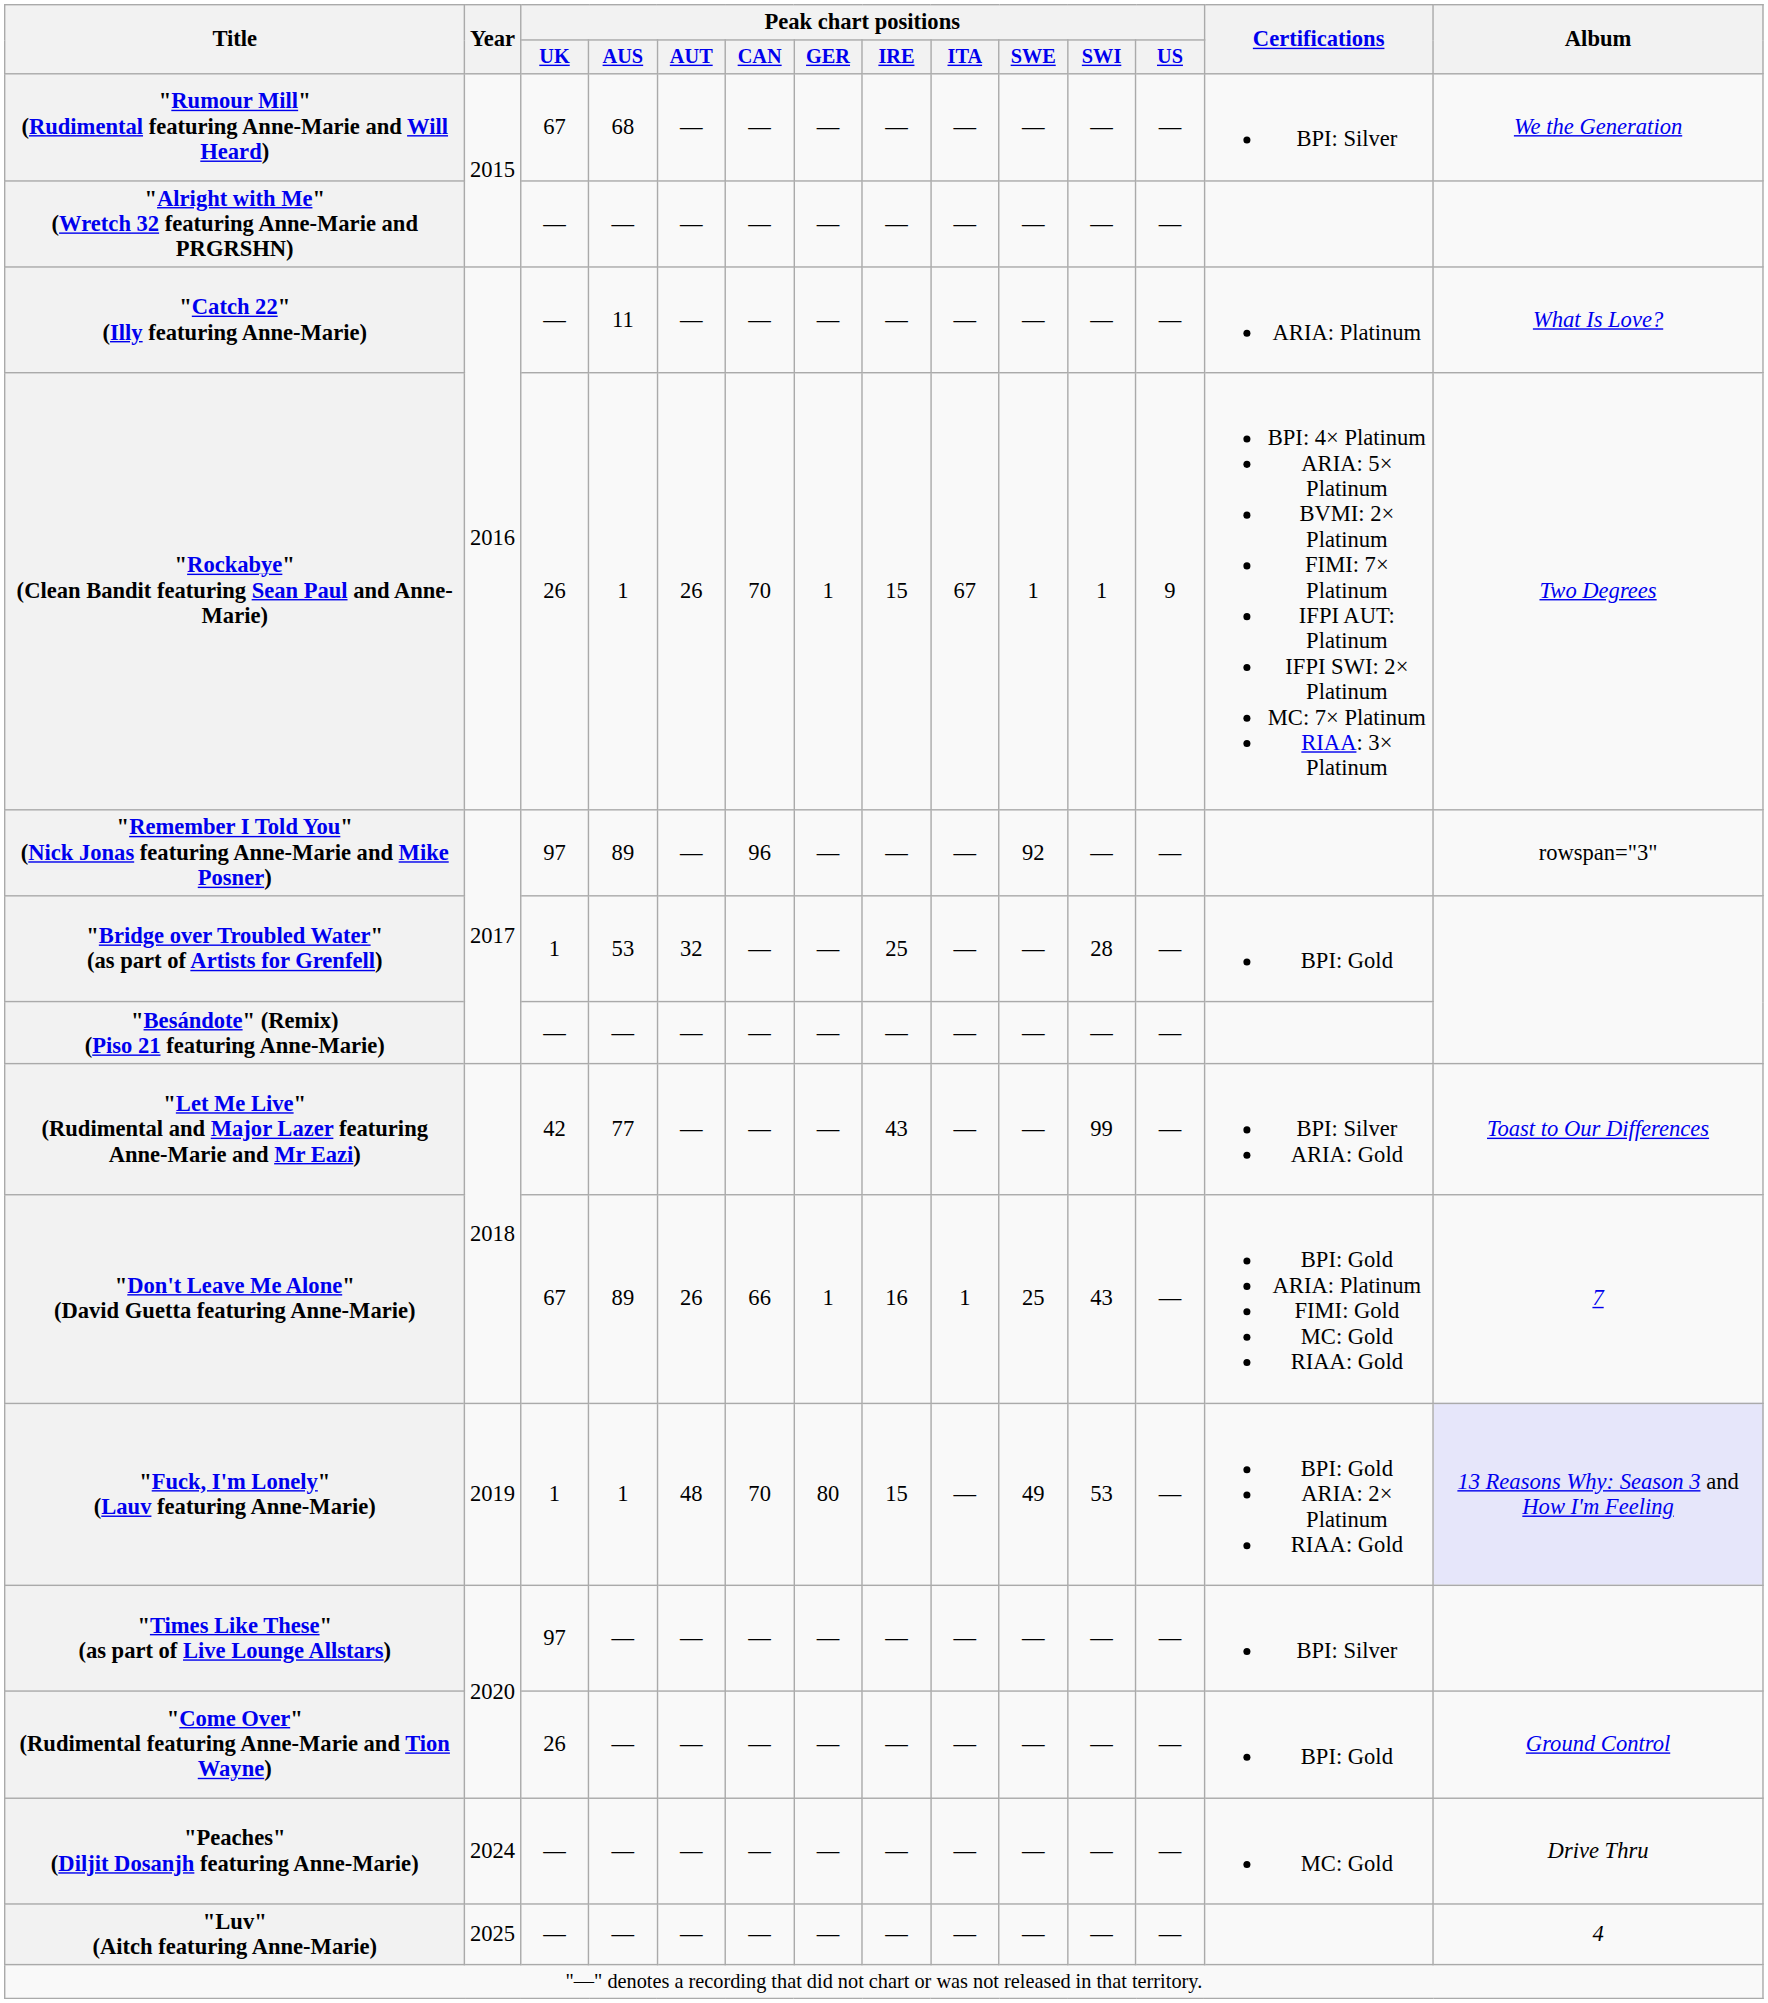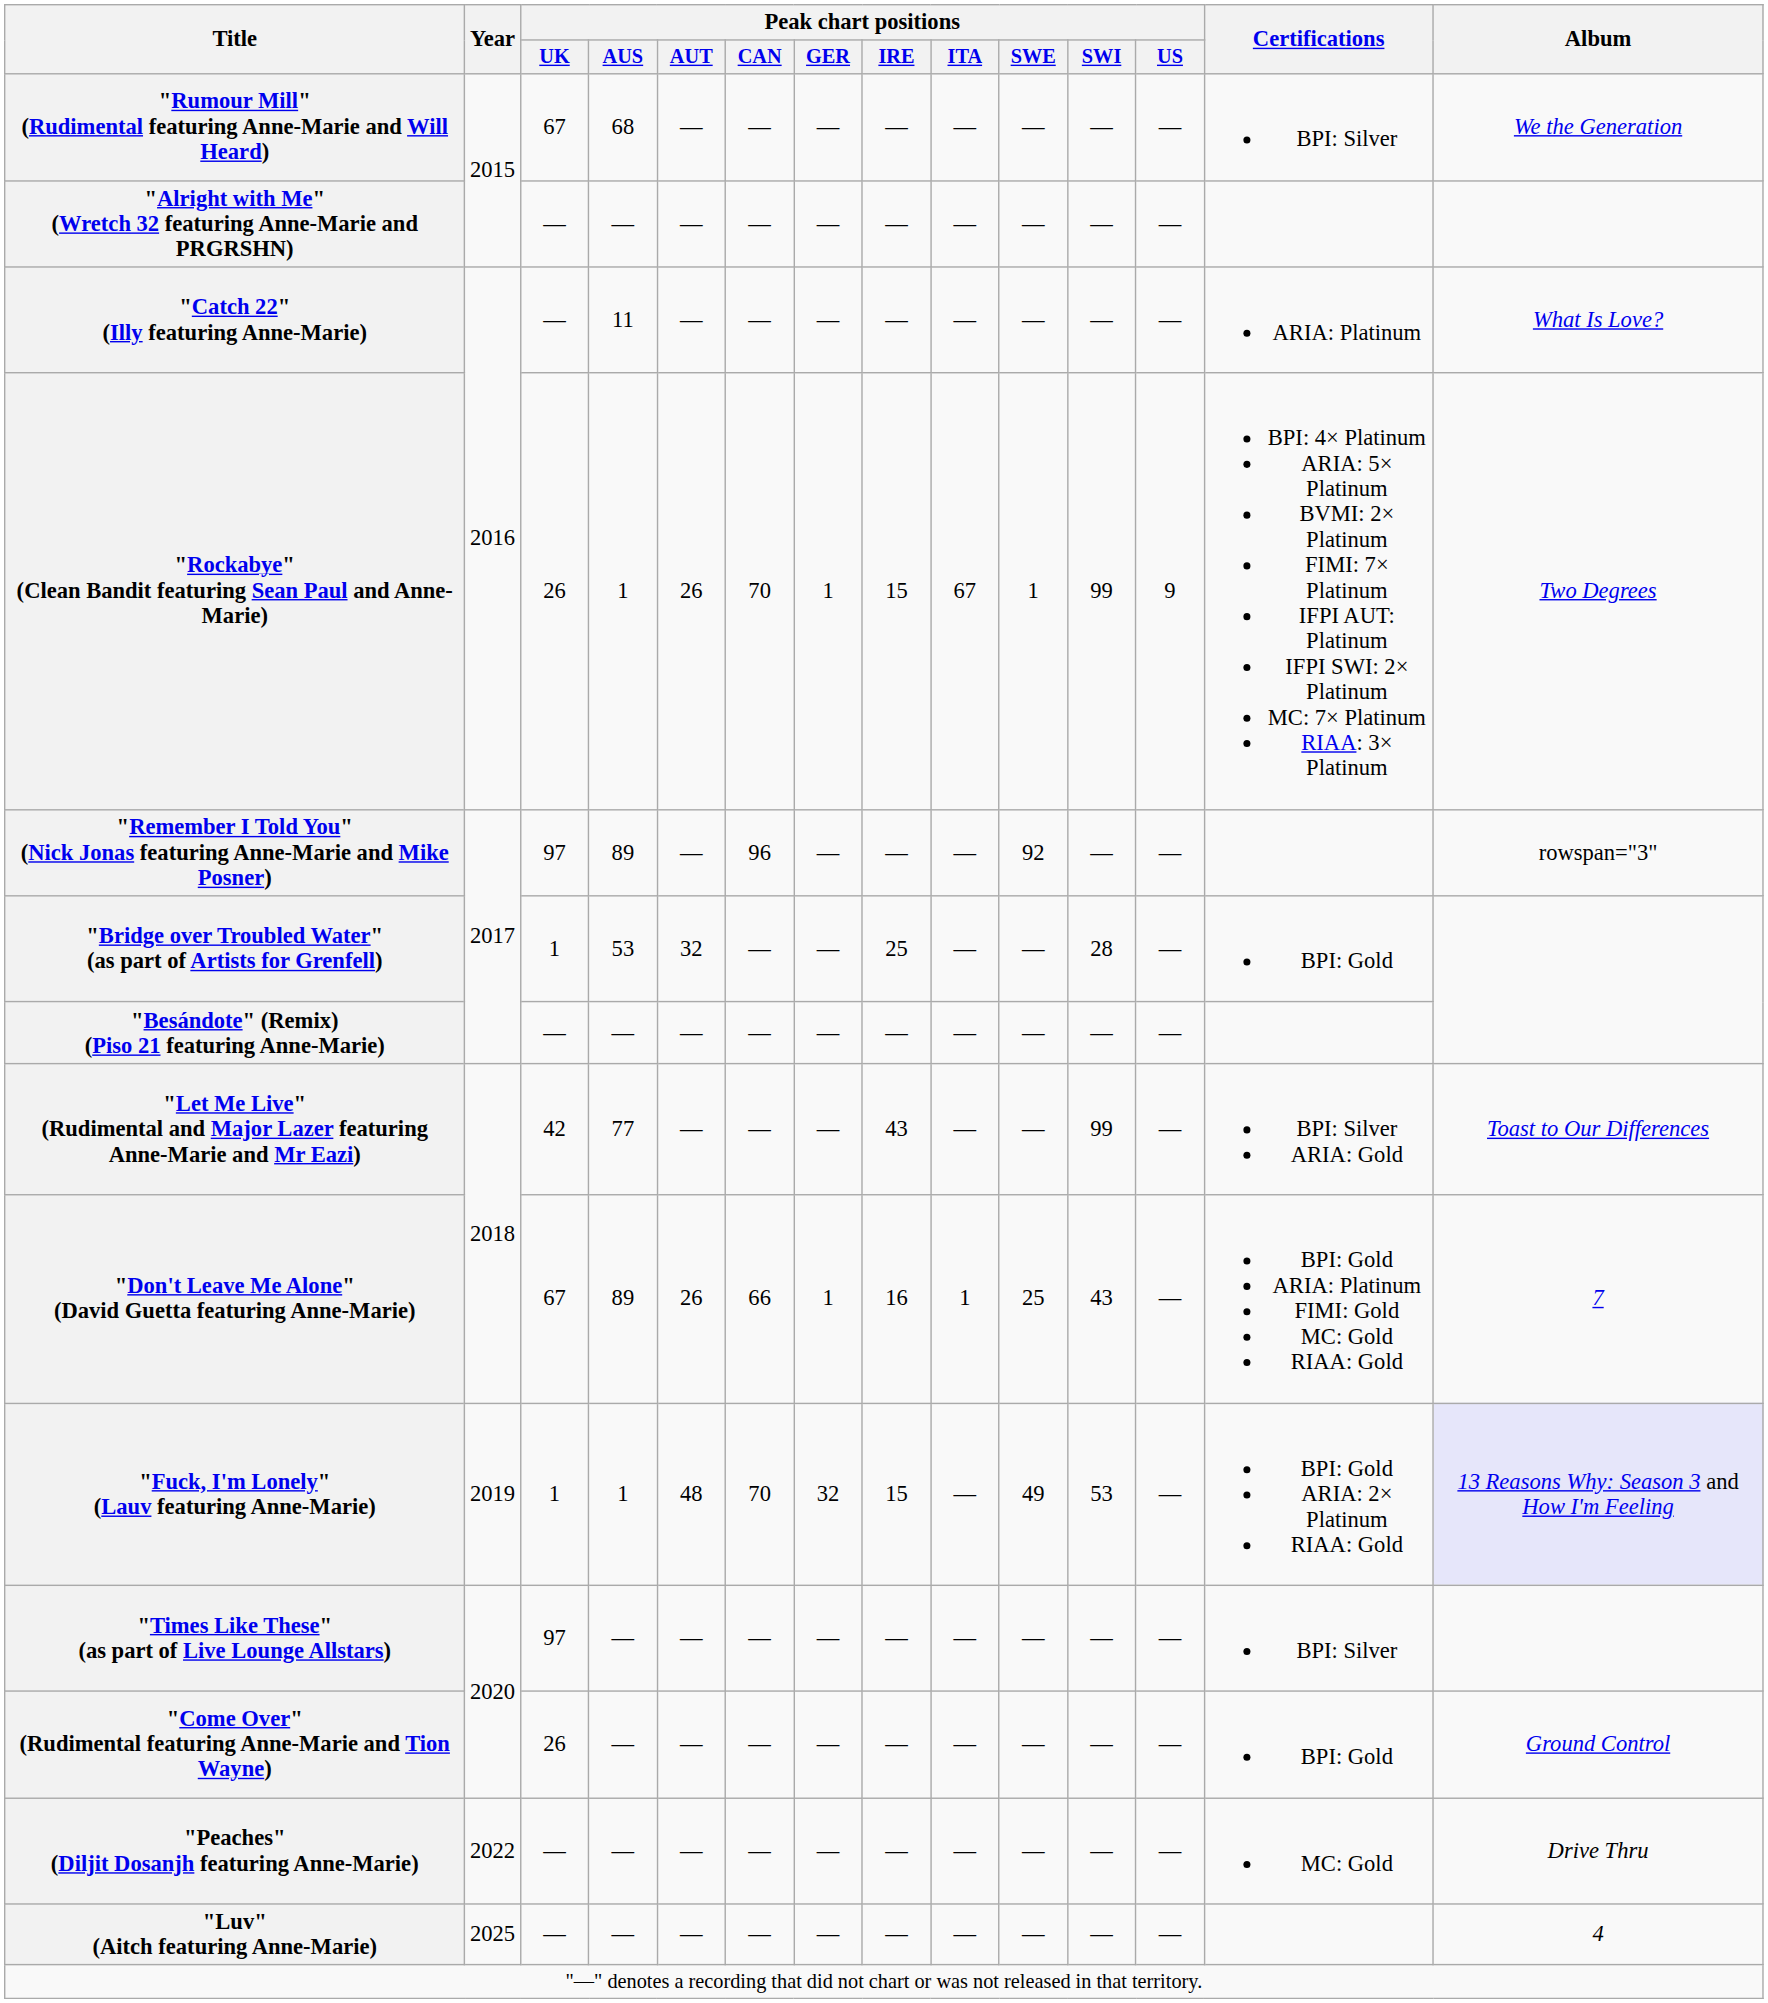(1102, 590) 1 -> (1102, 590) 99
(828, 1493) 80 -> (828, 1493) 32
(493, 1850) 2024 -> (493, 1850) 2022
